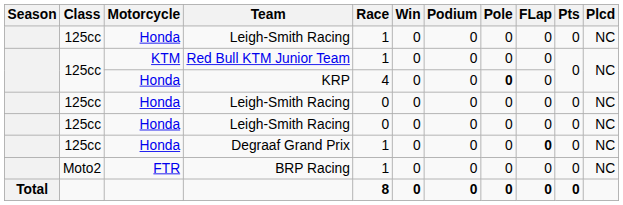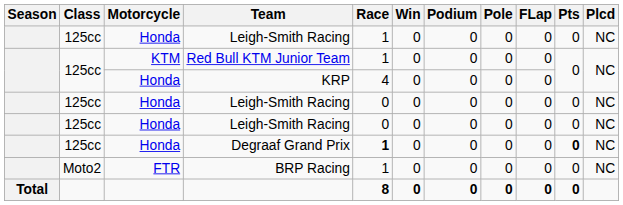(509, 80) bold -> (509, 80) normal
(385, 146) normal -> (385, 146) bold
(548, 146) bold -> (548, 146) normal
(576, 146) normal -> (576, 146) bold
